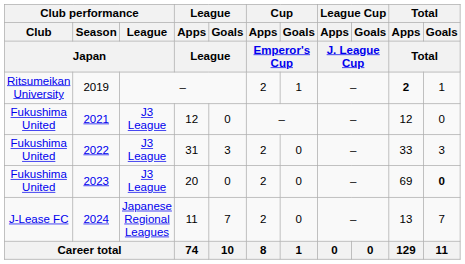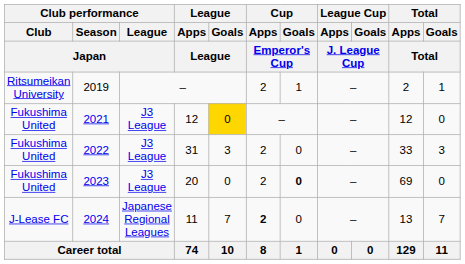(406, 87) bold -> (406, 87) normal
(227, 119) no background -> (227, 119) gold background
(299, 181) normal -> (299, 181) bold
(442, 181) bold -> (442, 181) normal
(263, 219) normal -> (263, 219) bold
